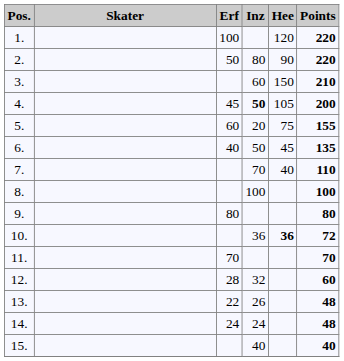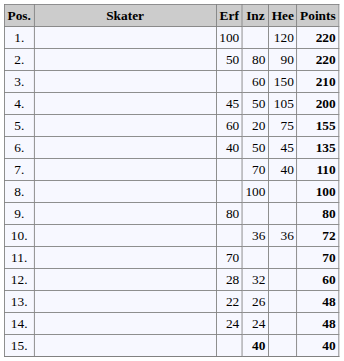(259, 103) bold -> (259, 103) normal
(287, 235) bold -> (287, 235) normal
(259, 345) normal -> (259, 345) bold
